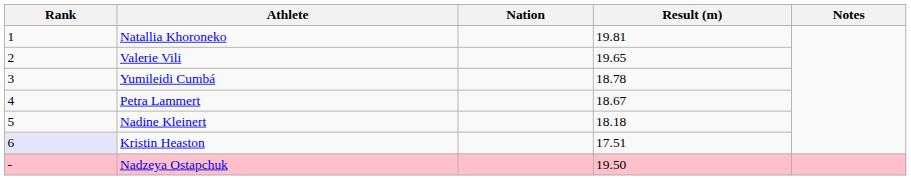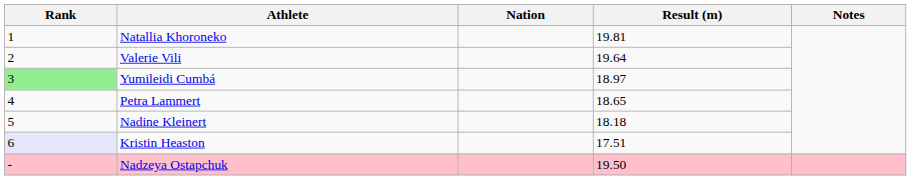(611, 57) 19.65 -> (611, 57) 19.64
(11, 79) no background -> (11, 79) lightgreen background
(611, 79) 18.78 -> (611, 79) 18.97
(611, 100) 18.67 -> (611, 100) 18.65
